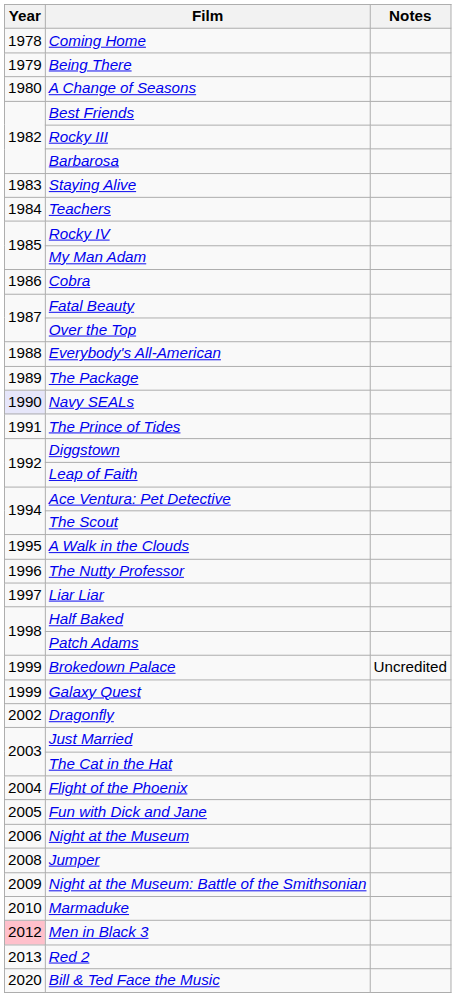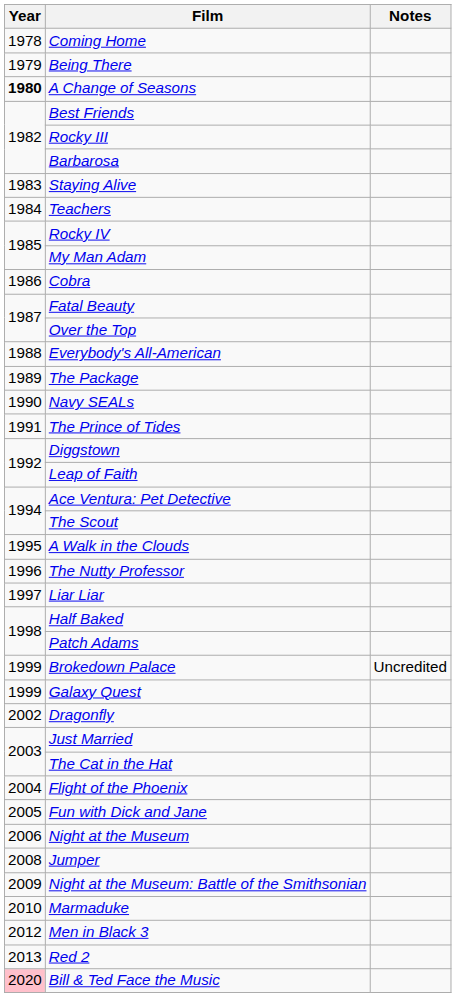(25, 88) normal -> (25, 88) bold
(25, 402) lavender background -> (25, 402) no background
(25, 932) pink background -> (25, 932) no background
(25, 980) no background -> (25, 980) pink background
